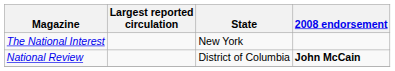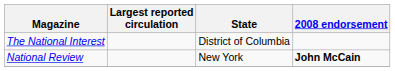(221, 41) New York -> (244, 41) District of Columbia
(244, 58) District of Columbia -> (221, 58) New York
